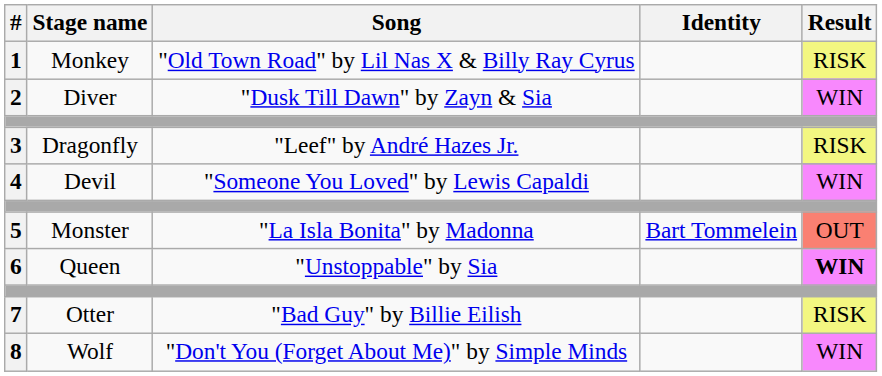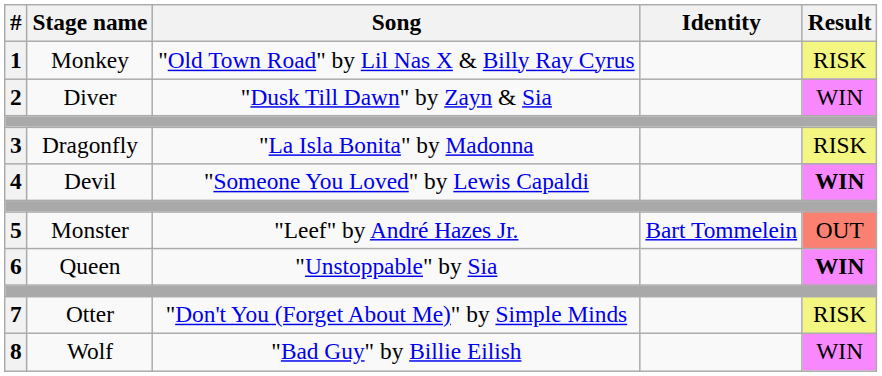(396, 144) "Leef" by André Hazes Jr. -> (396, 144) "La Isla Bonita" by Madonna
(840, 181) normal -> (840, 181) bold
(396, 229) "La Isla Bonita" by Madonna -> (396, 229) "Leef" by André Hazes Jr.
(396, 314) "Bad Guy" by Billie Eilish -> (396, 314) "Don't You (Forget About Me)" by Simple Minds
(396, 351) "Don't You (Forget About Me)" by Simple Minds -> (396, 351) "Bad Guy" by Billie Eilish
